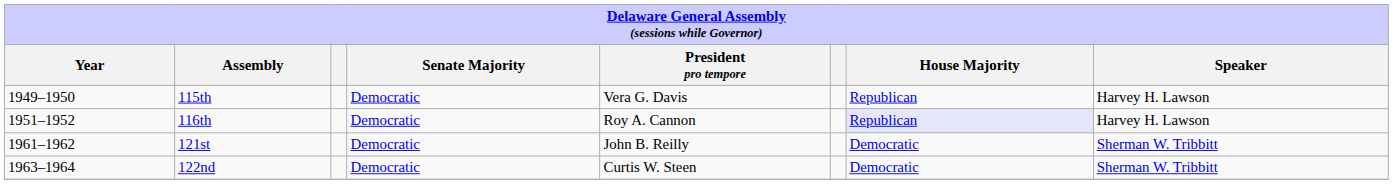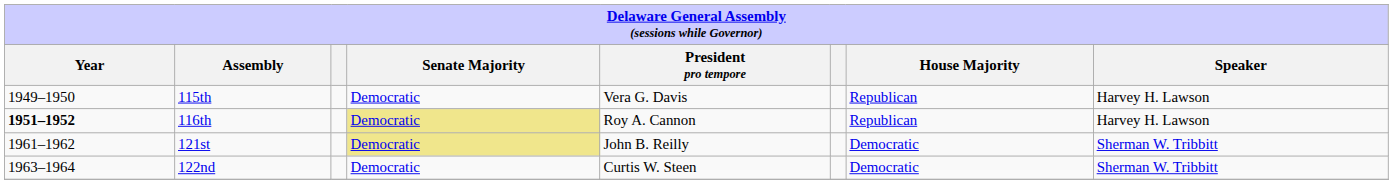(41, 120) normal -> (41, 120) bold
(385, 120) no background -> (385, 120) khaki background
(883, 120) lavender background -> (883, 120) no background
(385, 144) no background -> (385, 144) khaki background
